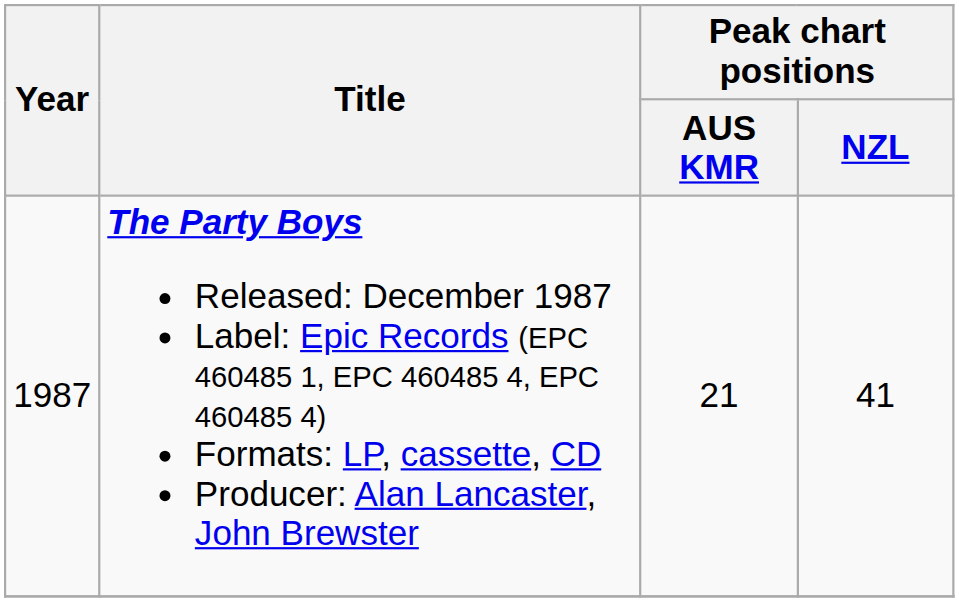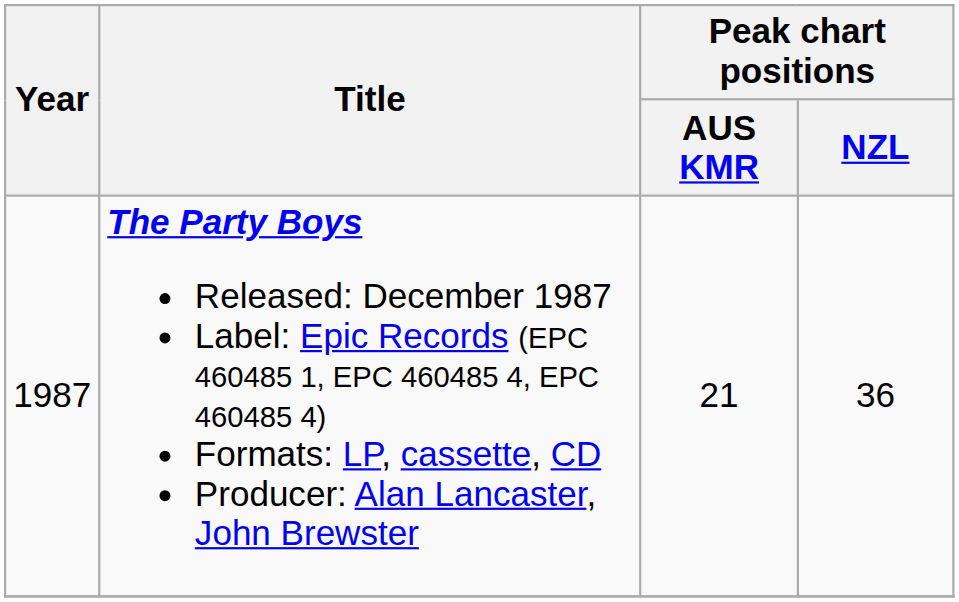(875, 395) 41 -> (875, 395) 36
